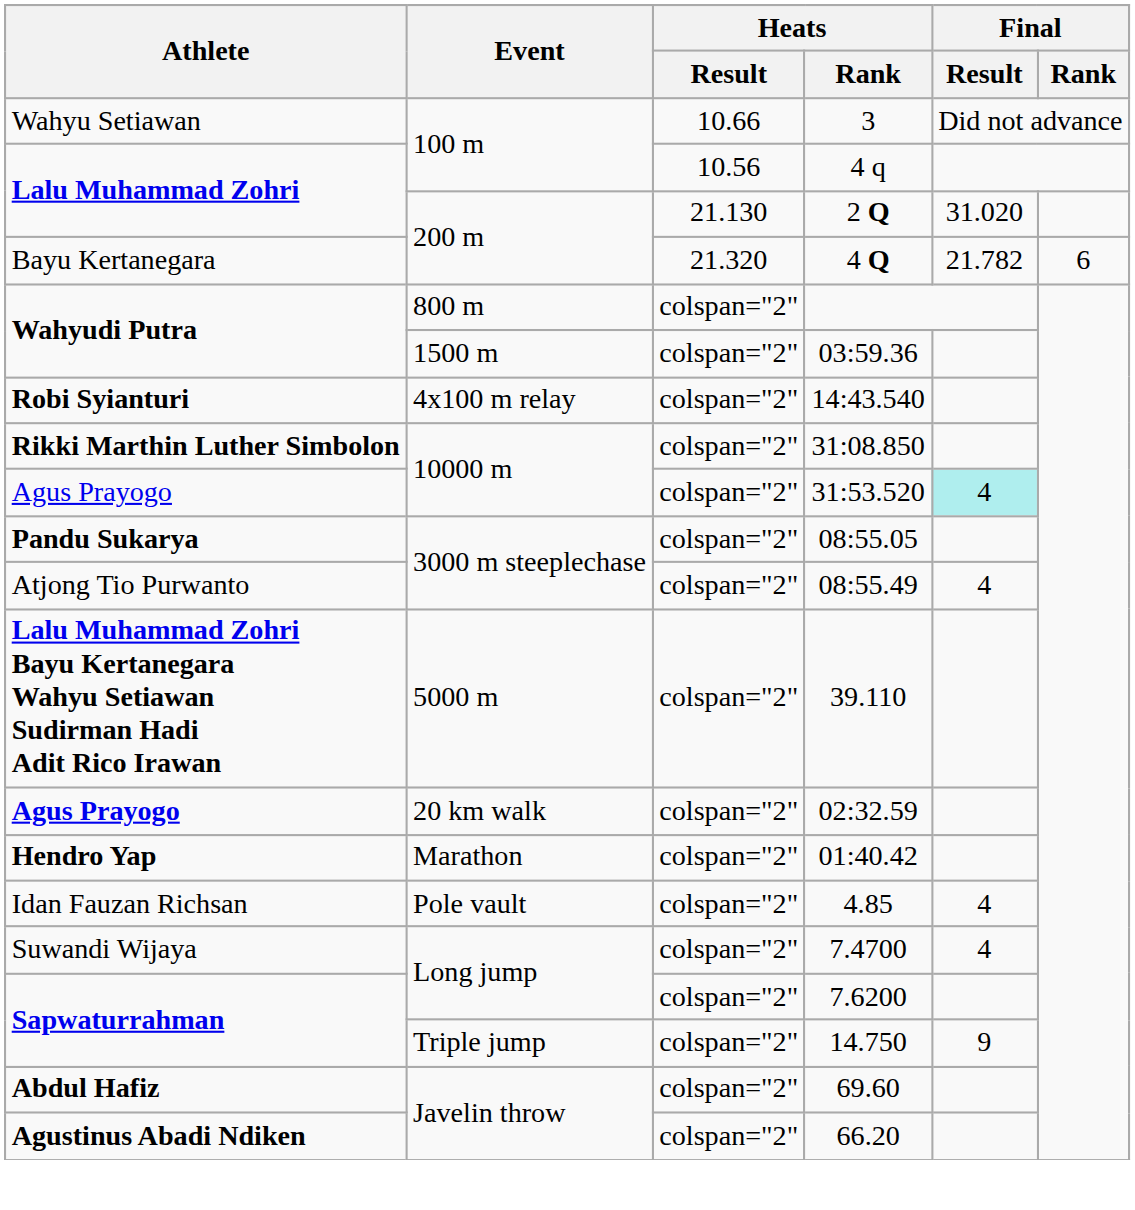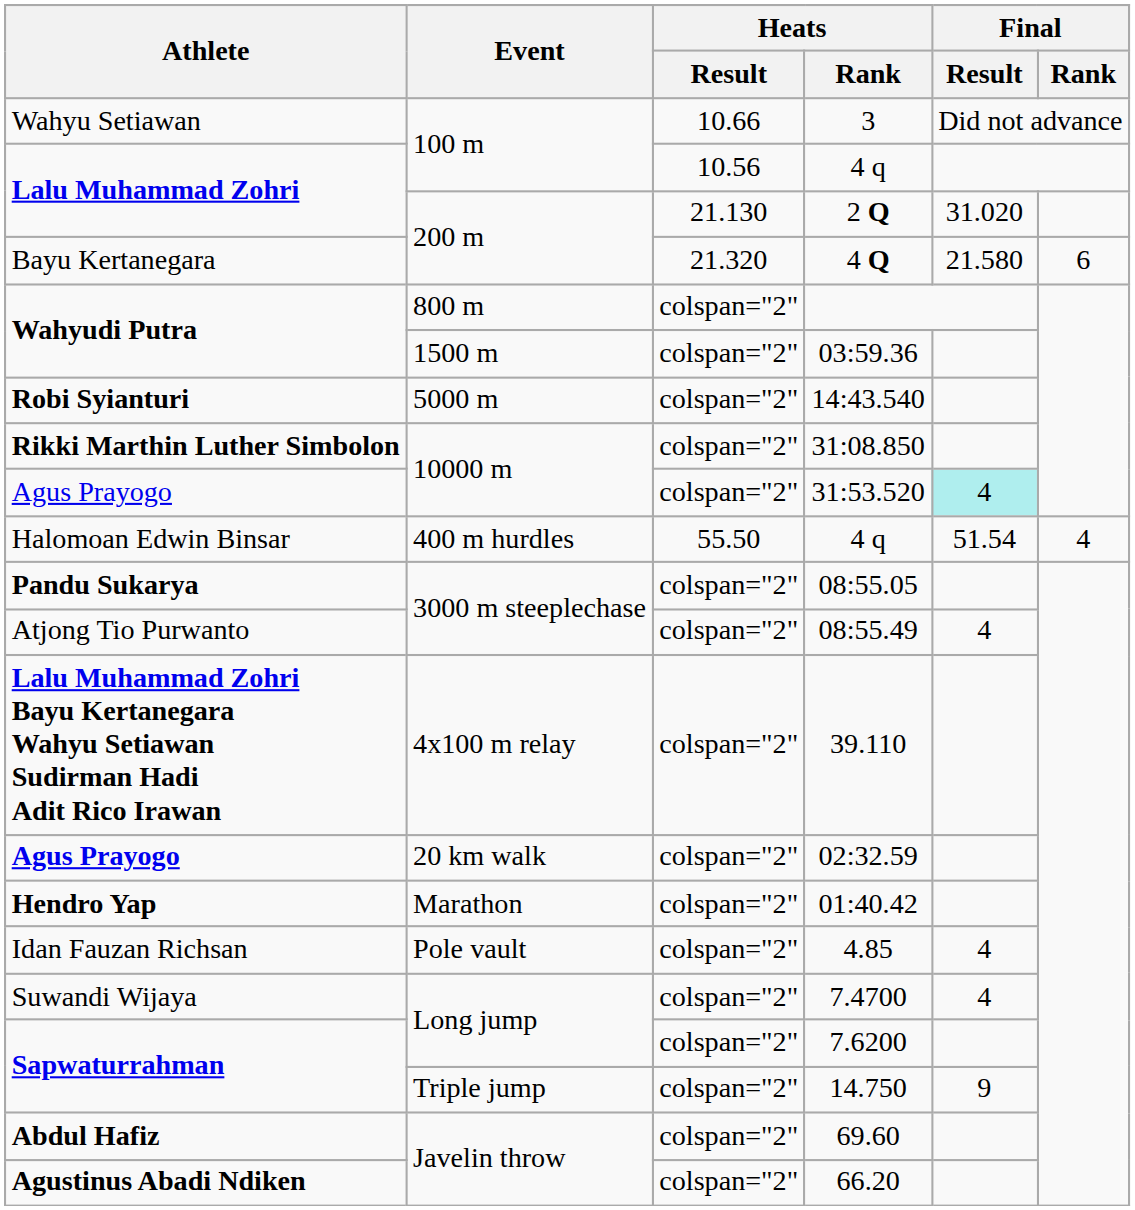(984, 259) 21.782 -> (984, 259) 21.580
(494, 398) 4x100 m relay -> (456, 398) 5000 m
+ row: (151, 538)
(456, 697) 5000 m -> (494, 743) 4x100 m relay
